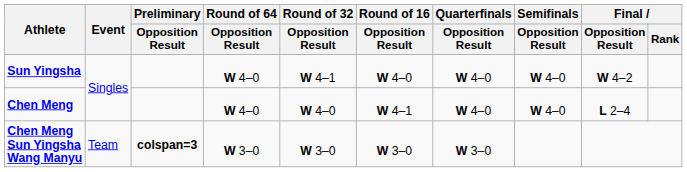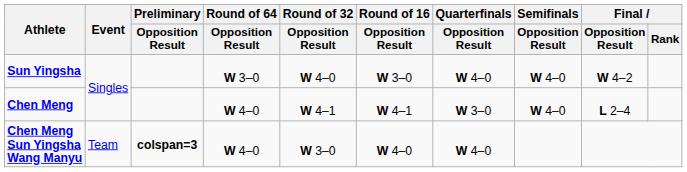(242, 78) W 4–0 -> (242, 78) W 3–0
(318, 78) W 4–1 -> (318, 78) W 4–0
(394, 78) W 4–0 -> (394, 78) W 3–0
(318, 111) W 4–0 -> (318, 111) W 4–1
(474, 111) W 4–0 -> (474, 111) W 3–0
(242, 151) W 3–0 -> (242, 151) W 4–0
(394, 151) W 3–0 -> (394, 151) W 4–0
(474, 151) W 3–0 -> (474, 151) W 4–0
